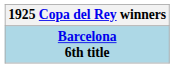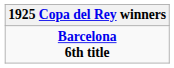(87, 44) lightblue background -> (87, 44) no background
